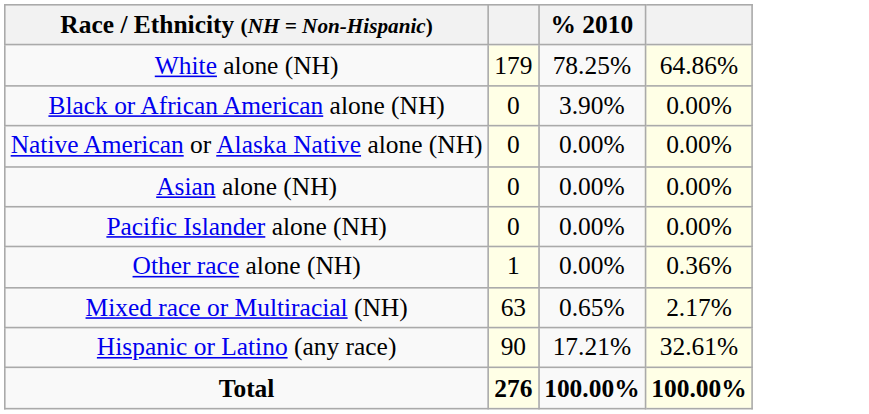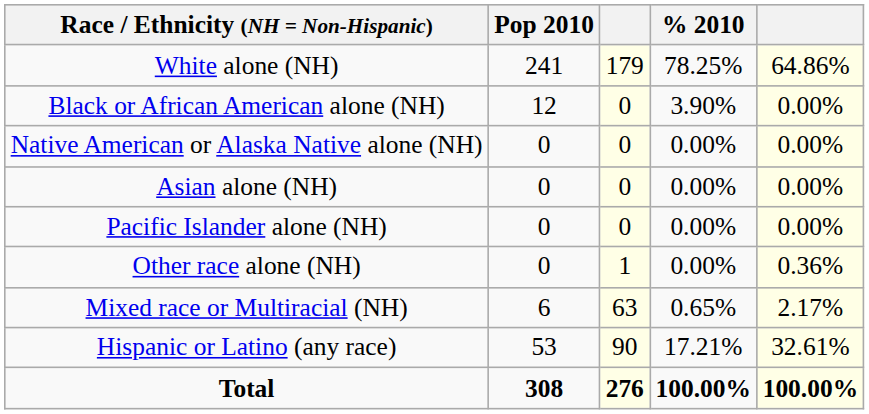+ column: (544, 24)
